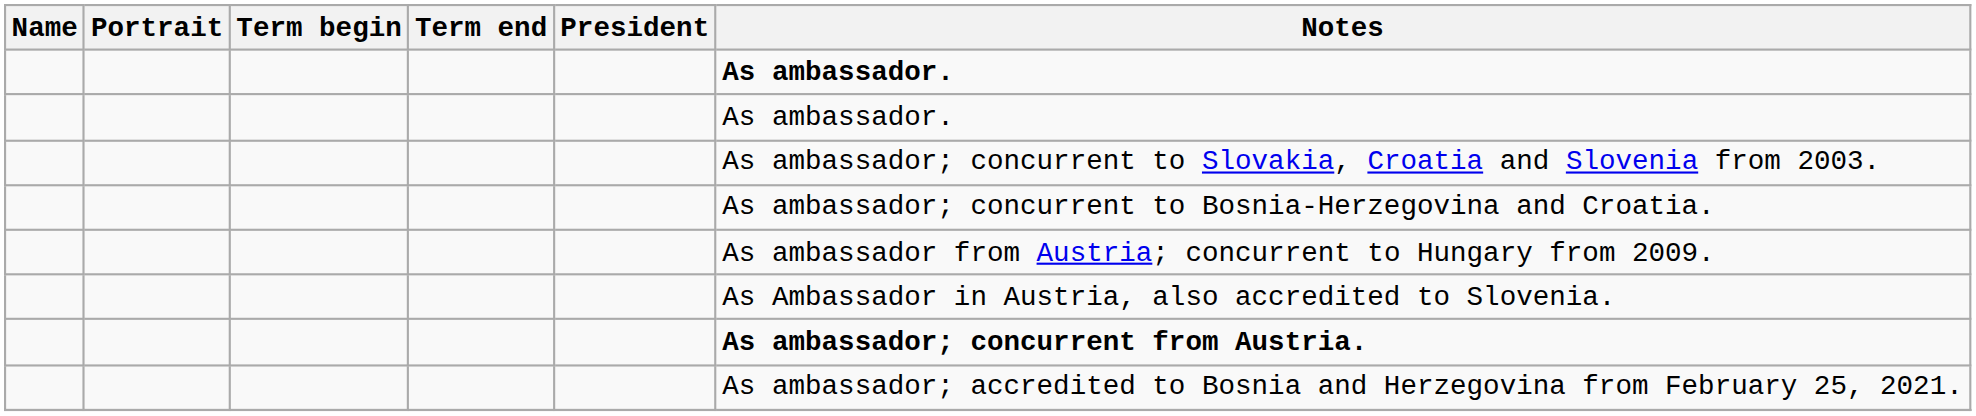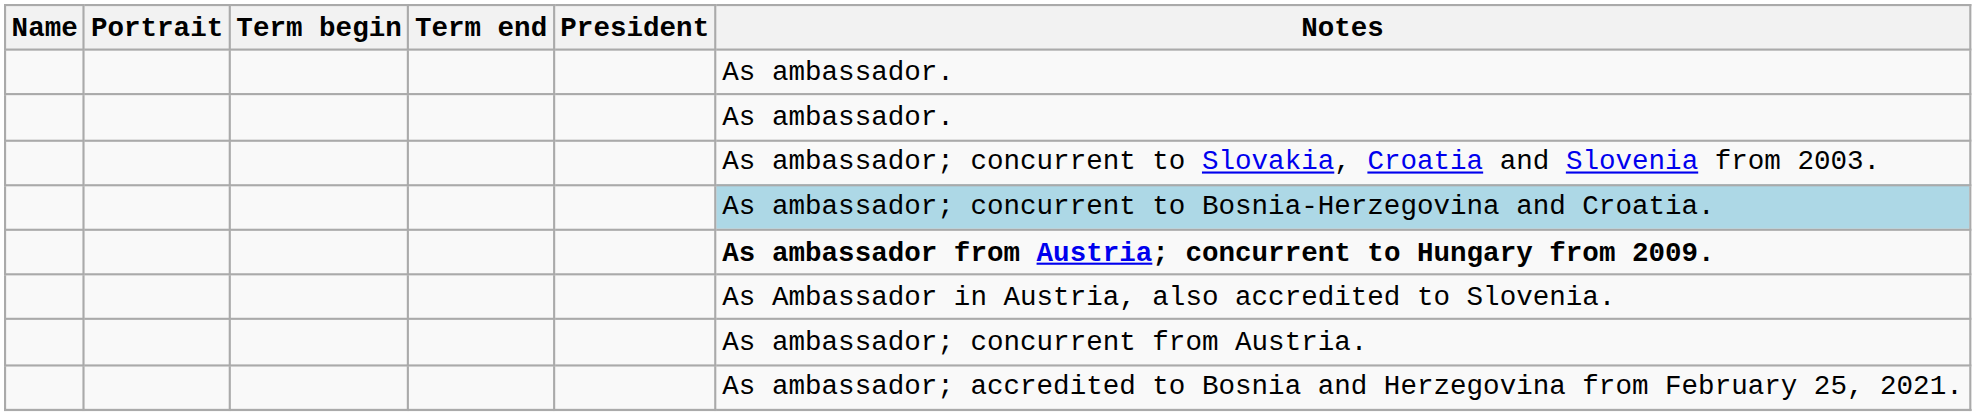(838, 72) bold -> (838, 72) normal
(1218, 207) no background -> (1218, 207) lightblue background
(1218, 252) normal -> (1218, 252) bold
(1045, 342) bold -> (1045, 342) normal
